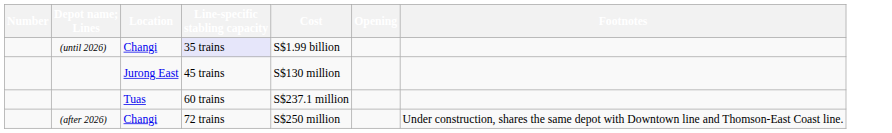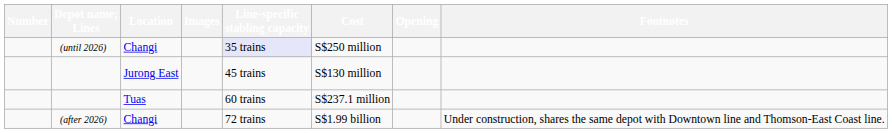+ column: (202, 21)
(307, 47) S$1.99 billion -> (348, 47) S$250 million
(307, 119) S$250 million -> (348, 119) S$1.99 billion
